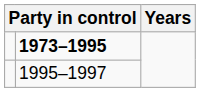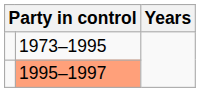(63, 45) bold -> (63, 45) normal
(63, 73) no background -> (63, 73) lightsalmon background
